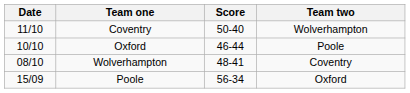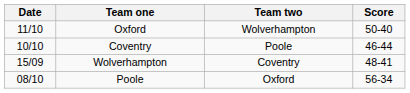columns swapped: (230, 12) <-> (331, 12)
(130, 29) Coventry -> (130, 29) Oxford
(130, 46) Oxford -> (130, 46) Coventry
(30, 63) 08/10 -> (30, 63) 15/09
(30, 79) 15/09 -> (30, 79) 08/10
